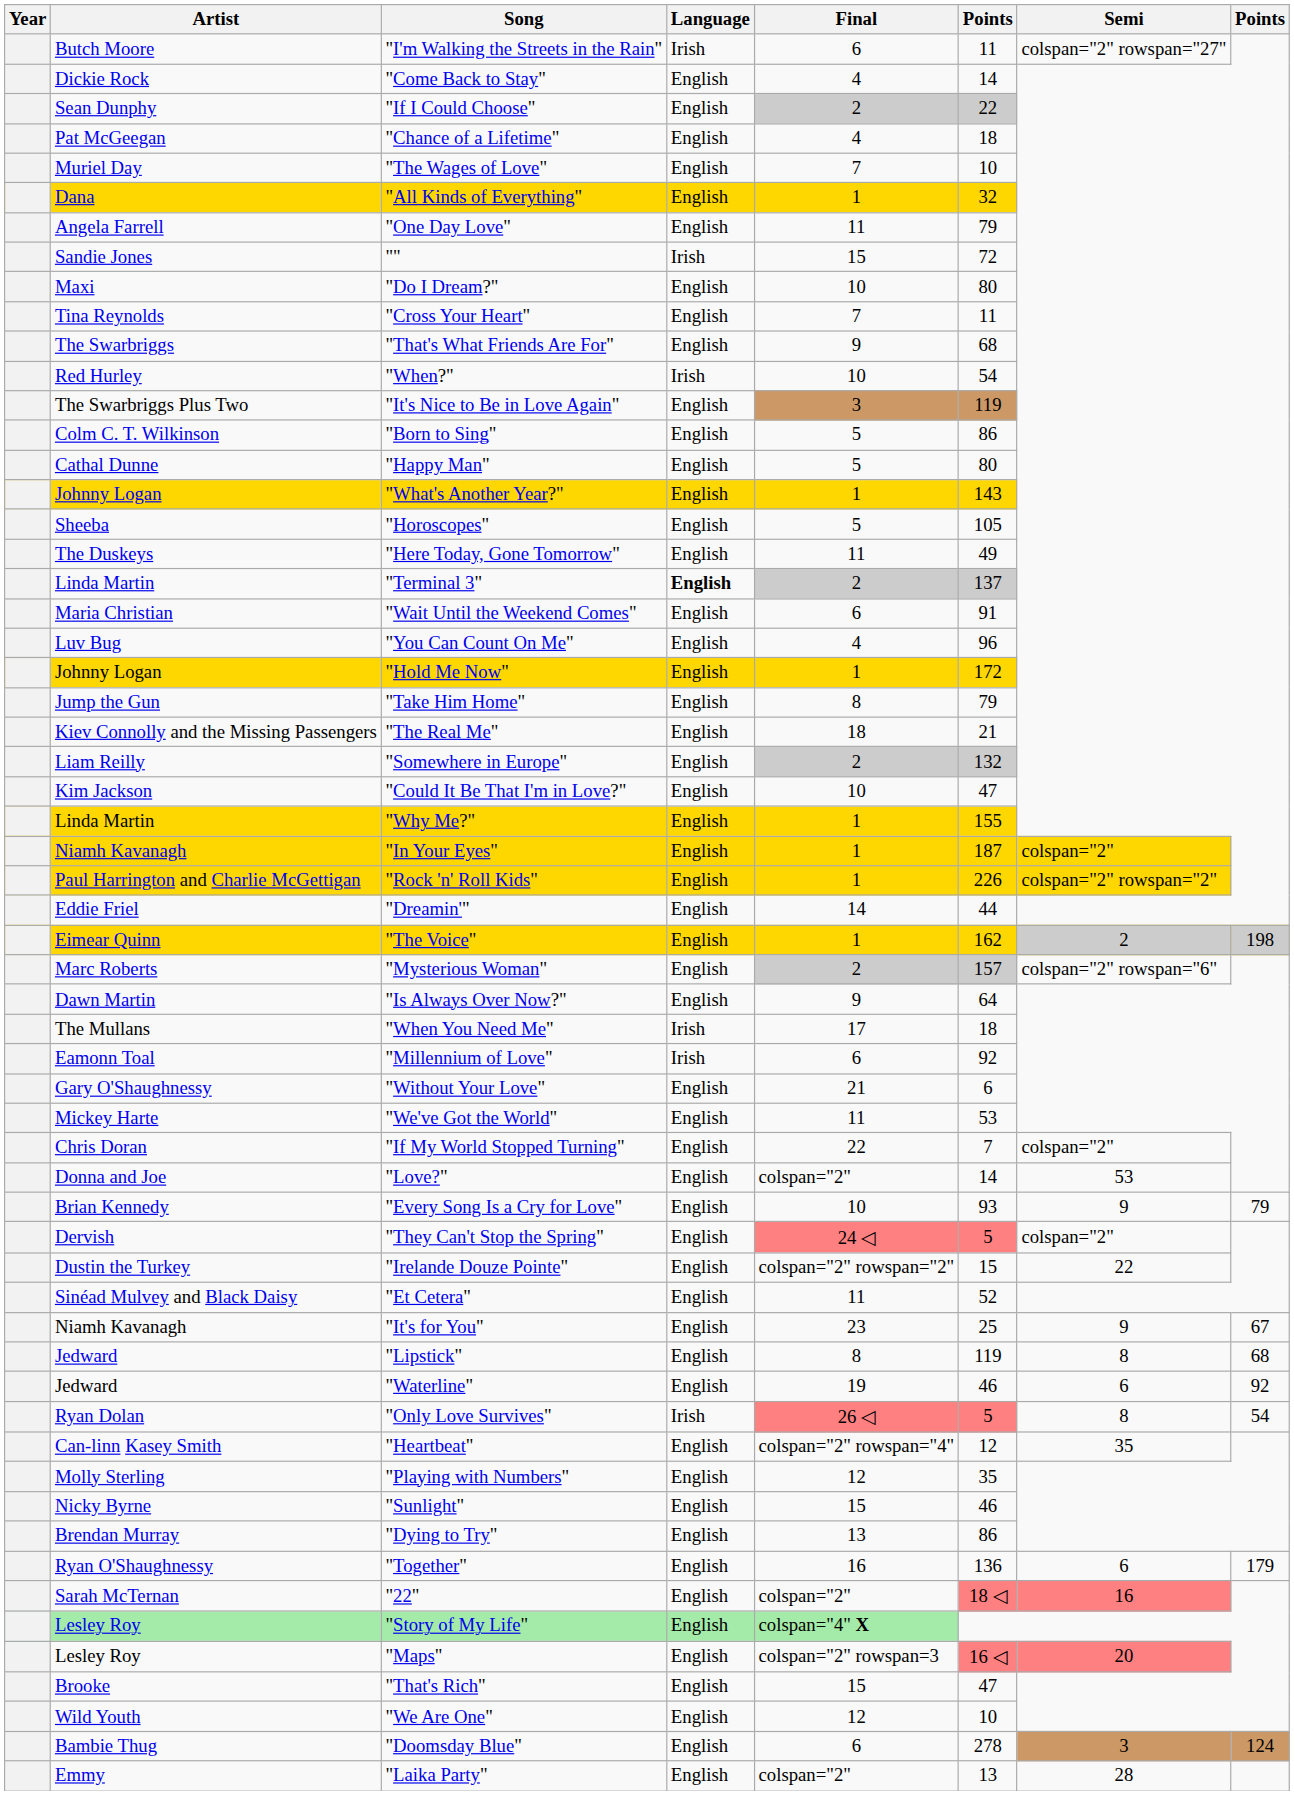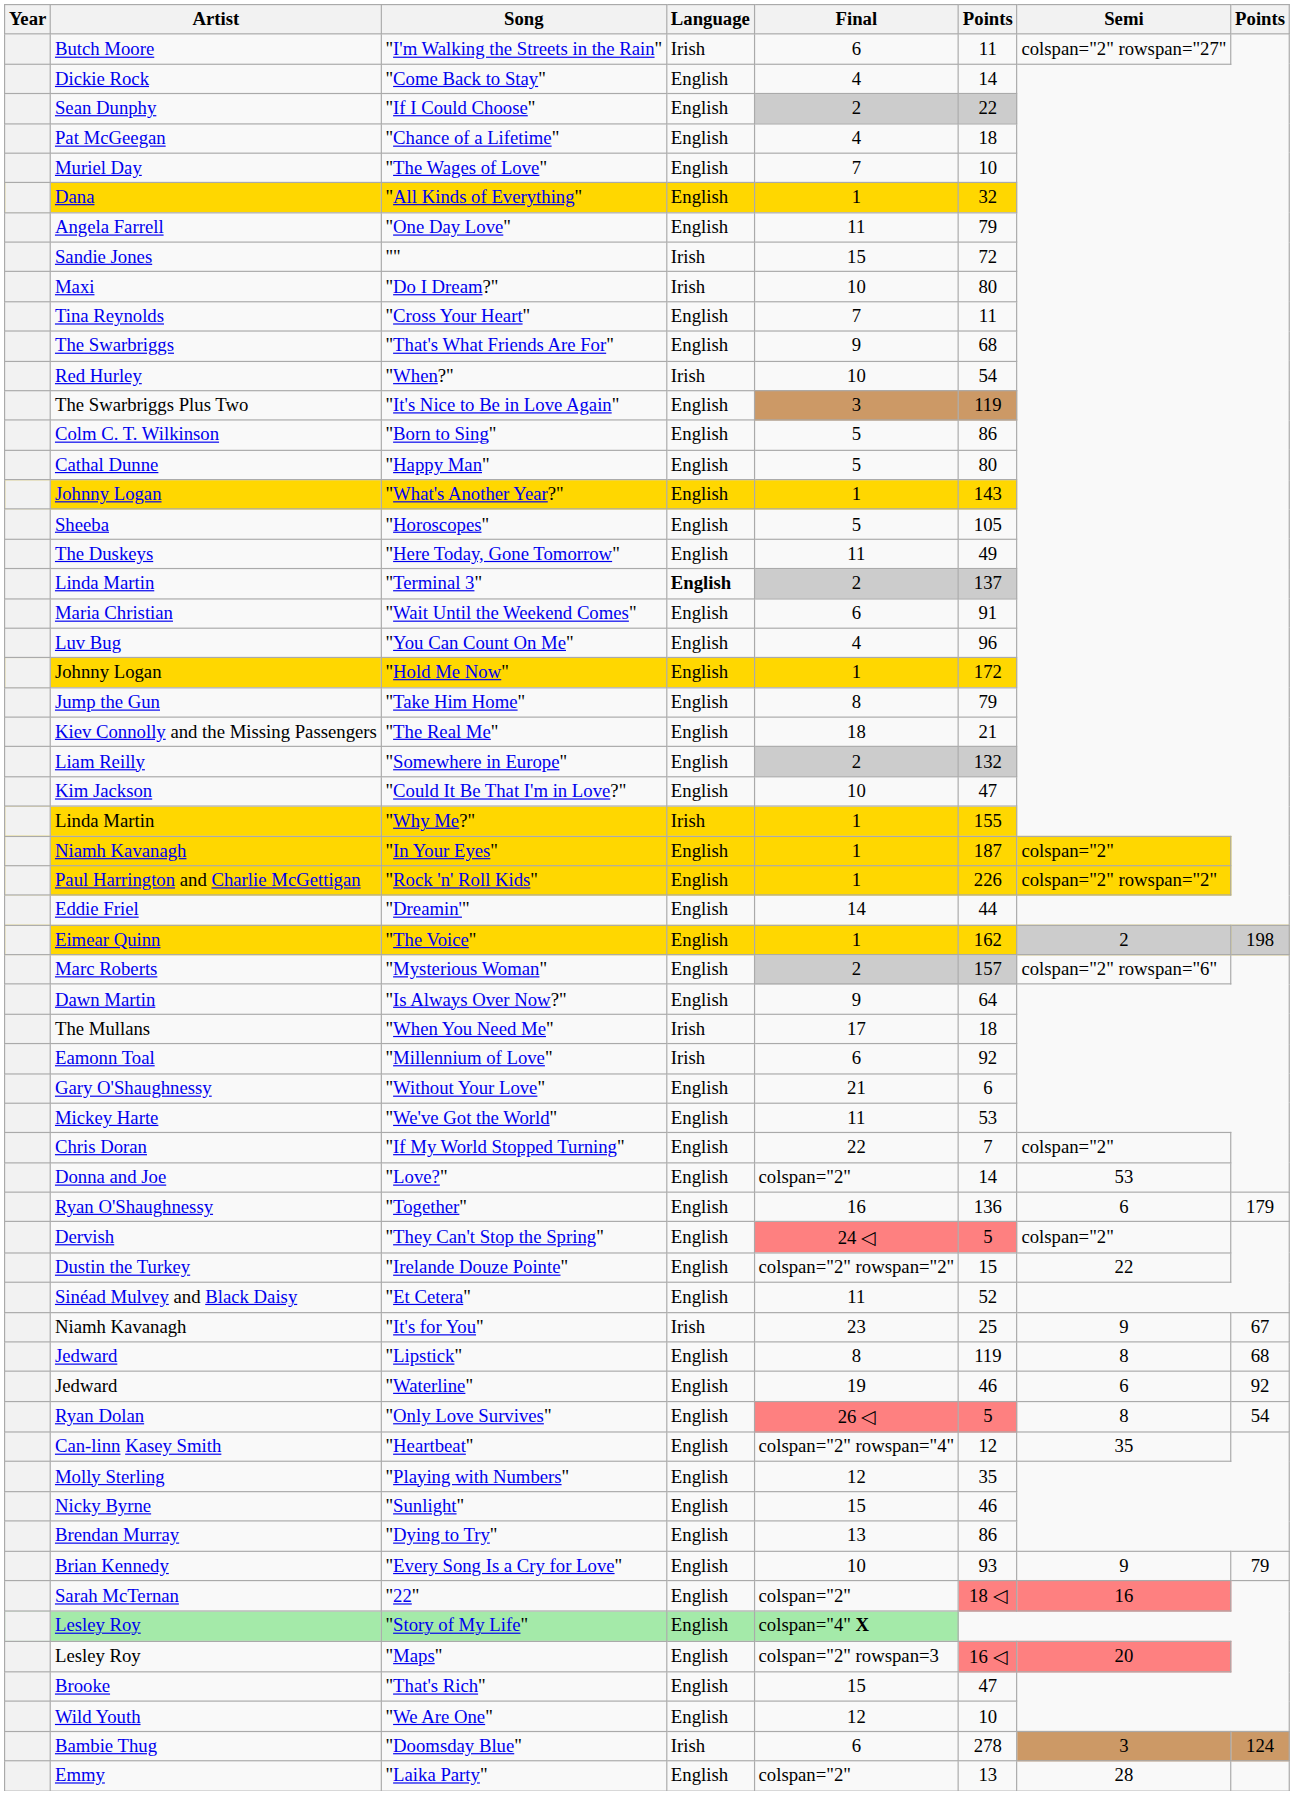(699, 286) English -> (688, 286) Irish
(699, 820) English -> (688, 820) Irish
rows swapped: (504, 1206) <-> (426, 1565)
(699, 1326) English -> (688, 1326) Irish
(688, 1416) Irish -> (699, 1416) English
(699, 1745) English -> (688, 1745) Irish
